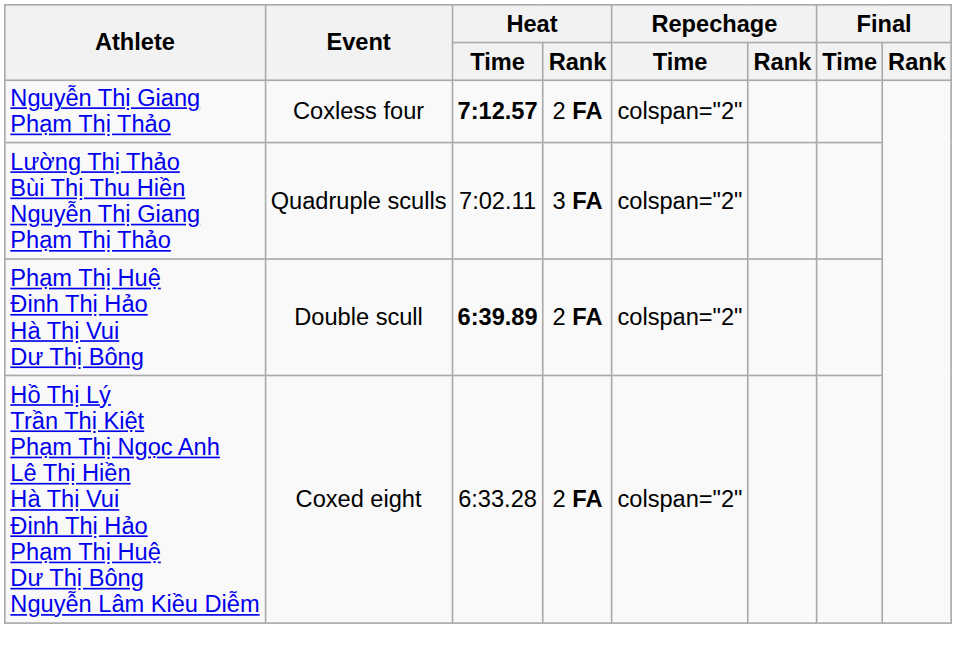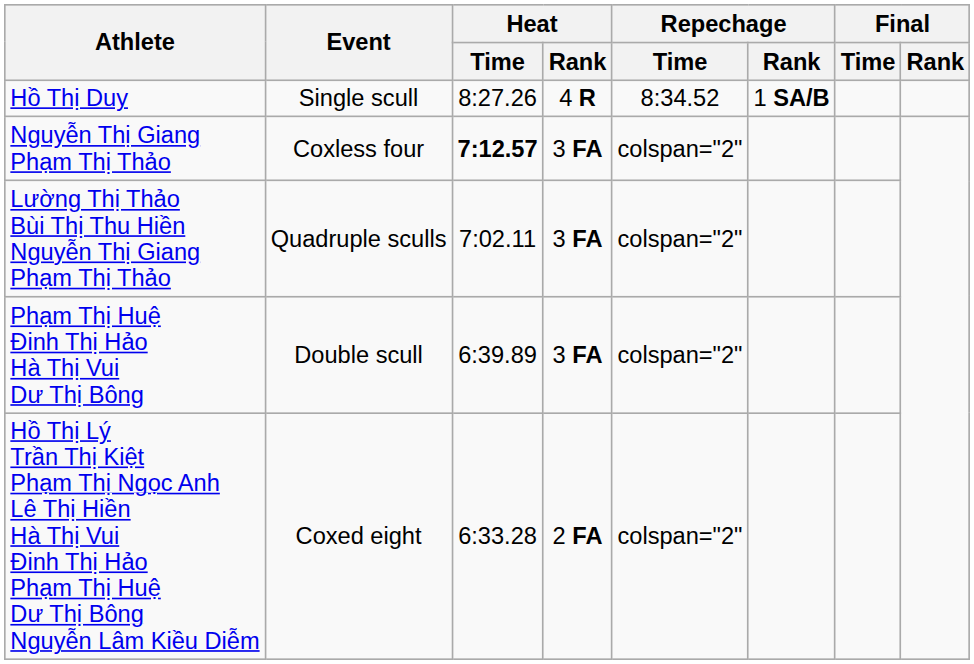+ row: (69, 98)
(578, 112) 2 FA -> (578, 149) 3 FA
(498, 317) bold -> (498, 355) normal
(578, 317) 2 FA -> (578, 355) 3 FA
